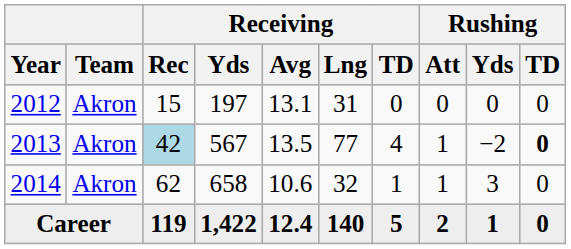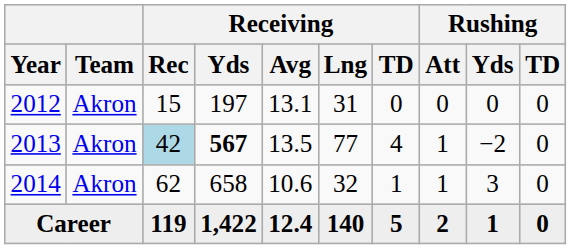(228, 143) normal -> (228, 143) bold
(543, 143) bold -> (543, 143) normal
